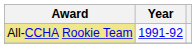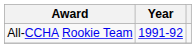(70, 33) khaki background -> (70, 33) no background
